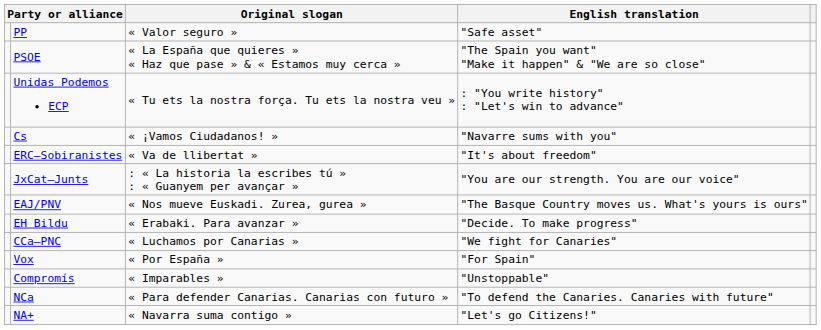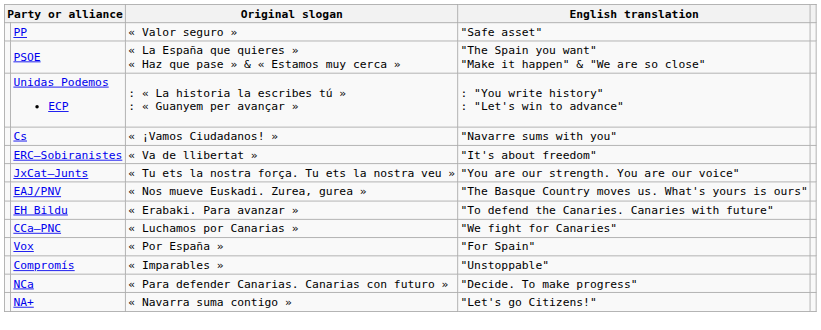(292, 100) « Tu ets la nostra força. Tu ets la nostra veu » -> (237, 100) : « La historia la escribes tú » : « Guanyem per avançar »
(237, 179) : « La historia la escribes tú » : « Guanyem per avançar » -> (292, 173) « Tu ets la nostra força. Tu ets la nostra veu »
(549, 223) "Decide. To make progress" -> (617, 210) "To defend the Canaries. Canaries with future"
(617, 297) "To defend the Canaries. Canaries with future" -> (549, 284) "Decide. To make progress"
